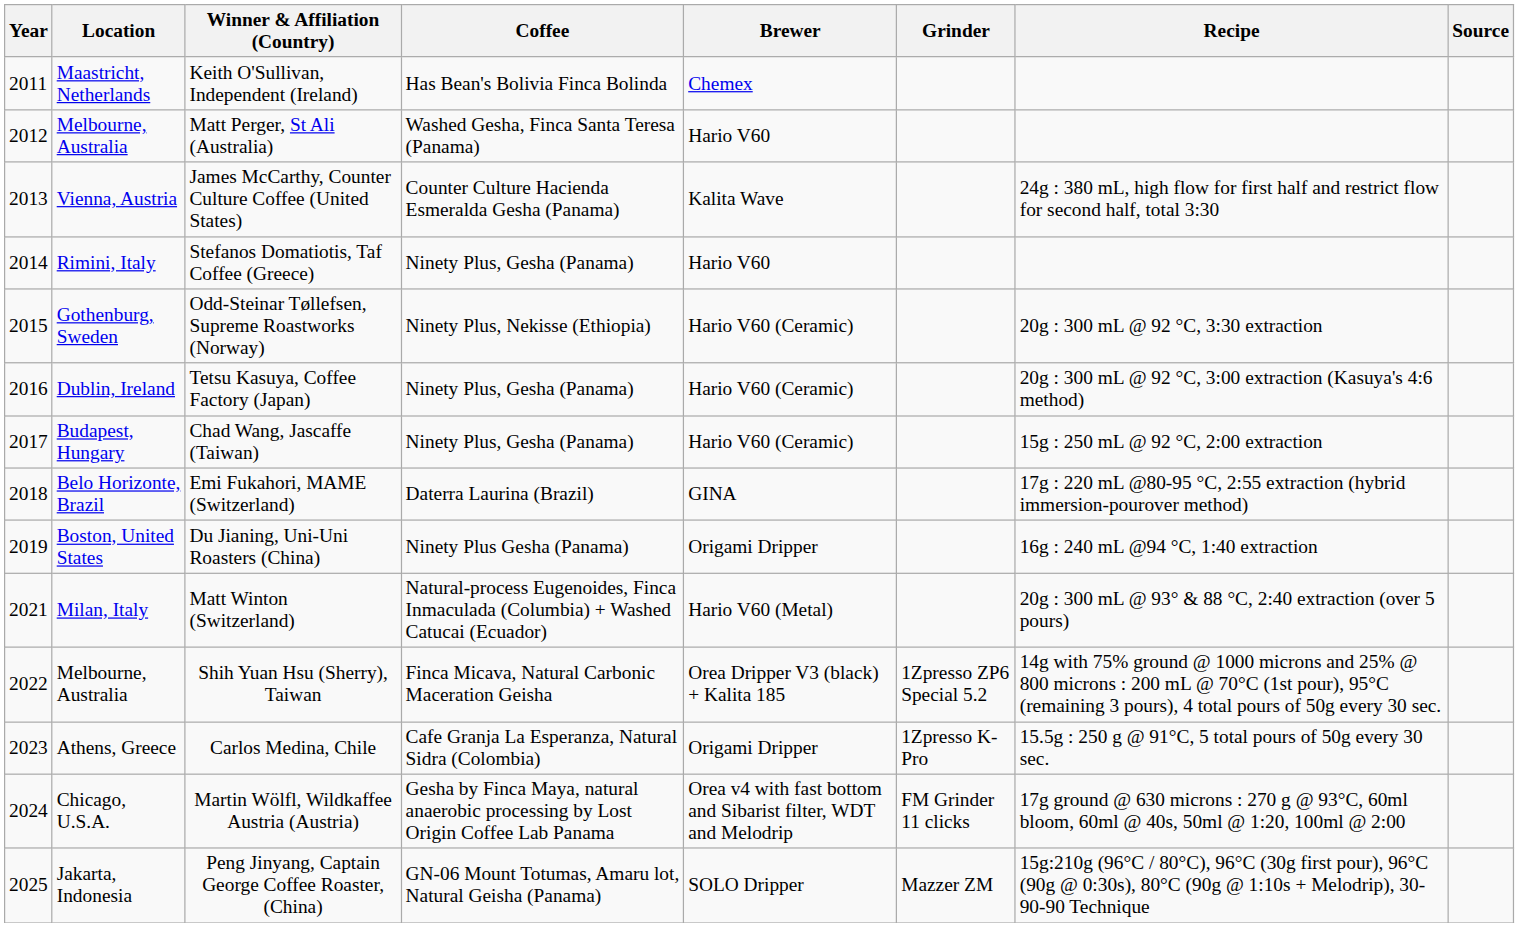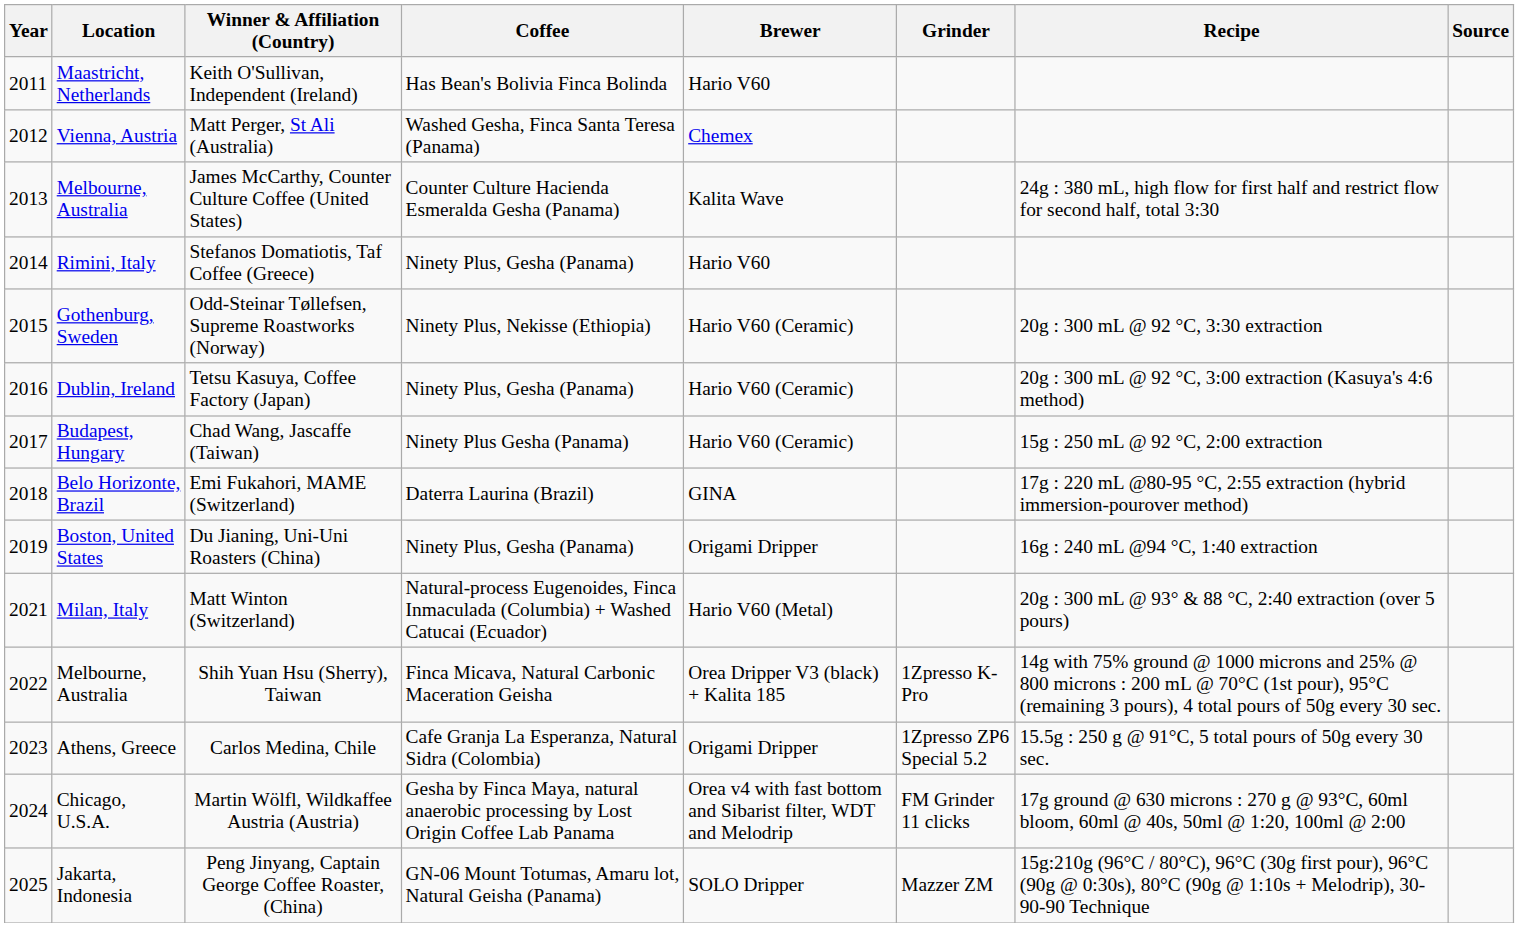(720, 83) Chemex -> (729, 83) Hario V60
(102, 135) Melbourne, Australia -> (117, 135) Vienna, Austria
(729, 135) Hario V60 -> (720, 135) Chemex
(117, 199) Vienna, Austria -> (102, 199) Melbourne, Australia
(520, 441) Ninety Plus, Gesha (Panama) -> (517, 441) Ninety Plus Gesha (Panama)
(517, 546) Ninety Plus Gesha (Panama) -> (520, 546) Ninety Plus, Gesha (Panama)
(955, 684) 1Zpresso ZP6 Special 5.2 -> (949, 684) 1Zpresso K-Pro
(949, 747) 1Zpresso K-Pro -> (955, 747) 1Zpresso ZP6 Special 5.2
